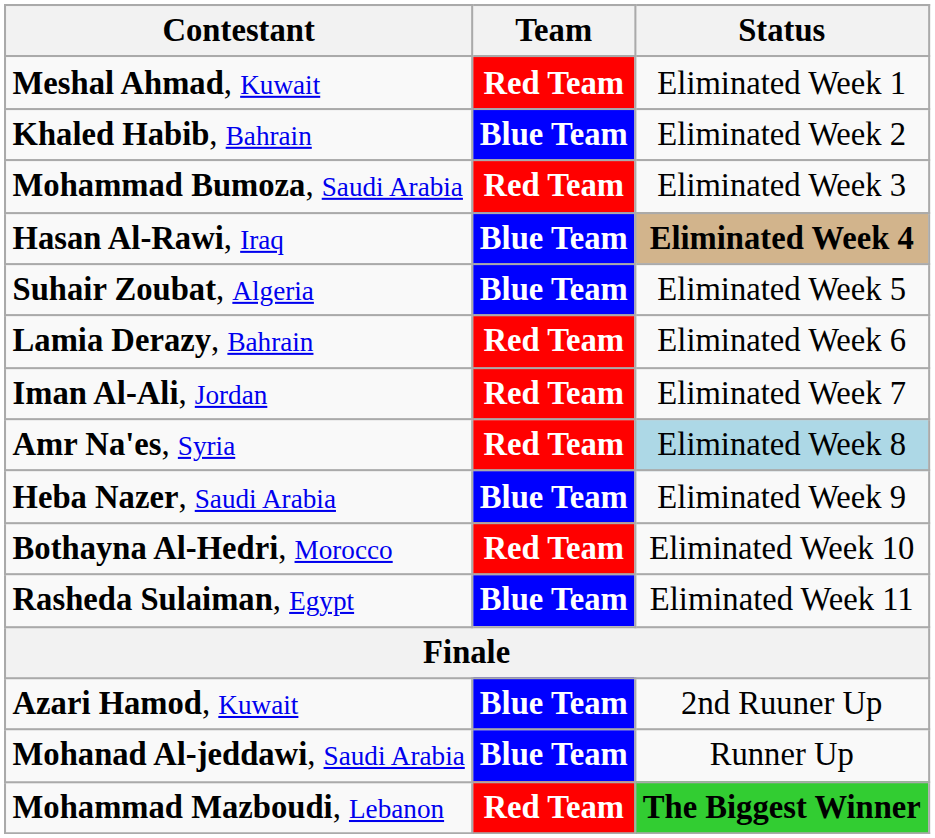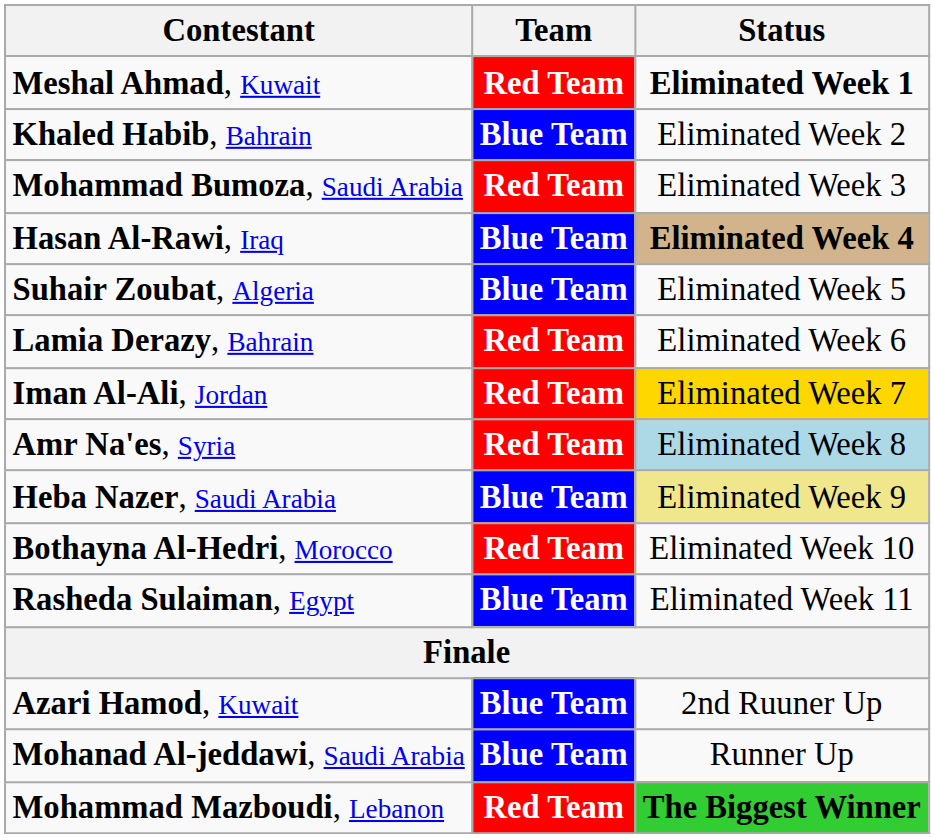(782, 82) normal -> (782, 82) bold
(782, 392) no background -> (782, 392) gold background
(782, 496) no background -> (782, 496) khaki background
